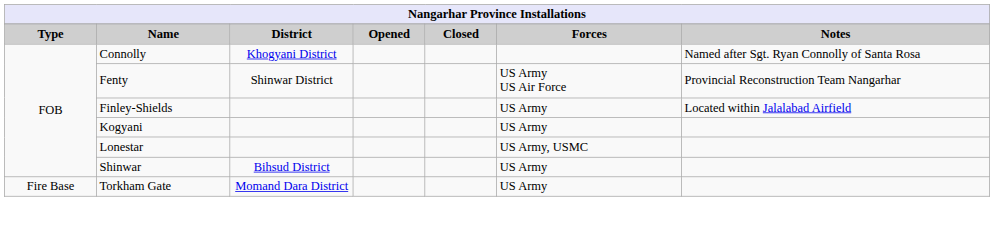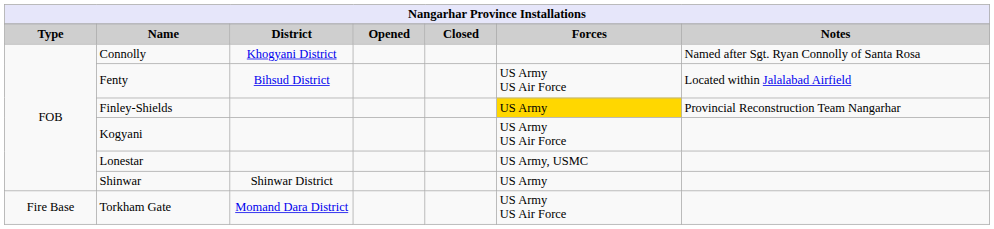(292, 80) Shinwar District -> (292, 80) Bihsud District
(793, 80) Provincial Reconstruction Team Nangarhar -> (768, 80) Located within Jalalabad Airfield
(524, 107) no background -> (524, 107) gold background
(768, 107) Located within Jalalabad Airfield -> (793, 107) Provincial Reconstruction Team Nangarhar
(524, 127) US Army -> (533, 134) US Army US Air Force
(292, 166) Bihsud District -> (292, 181) Shinwar District
(524, 186) US Army -> (533, 207) US Army US Air Force
